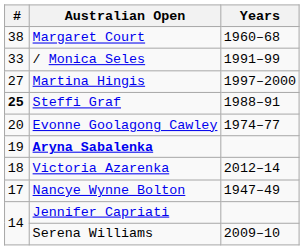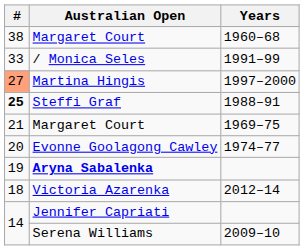(16, 81) no background -> (16, 81) lightsalmon background
+ row: (89, 125)
- row: (109, 190)
